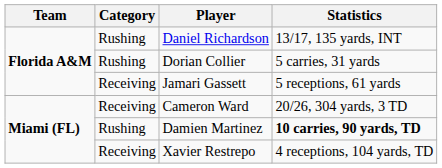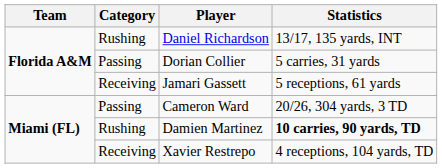(122, 61) Rushing -> (120, 61) Passing
(127, 106) Receiving -> (120, 106) Passing
